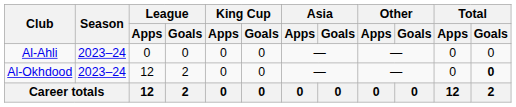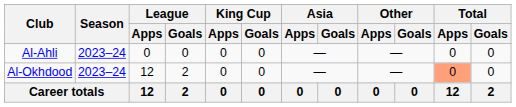(453, 72) no background -> (453, 72) lightsalmon background
(491, 72) bold -> (491, 72) normal
